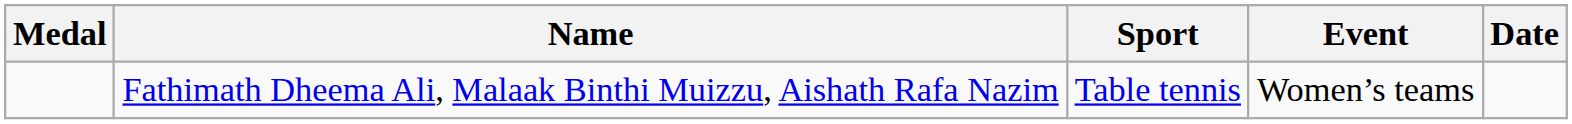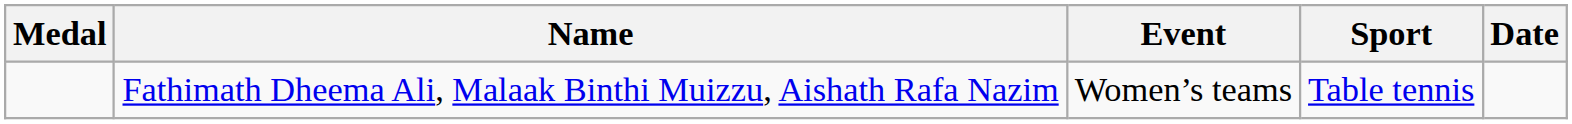columns swapped: (1158, 33) <-> (1366, 33)
